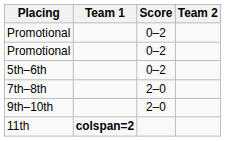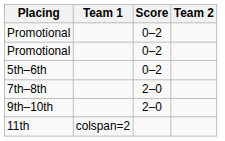(105, 126) bold -> (103, 126) normal
